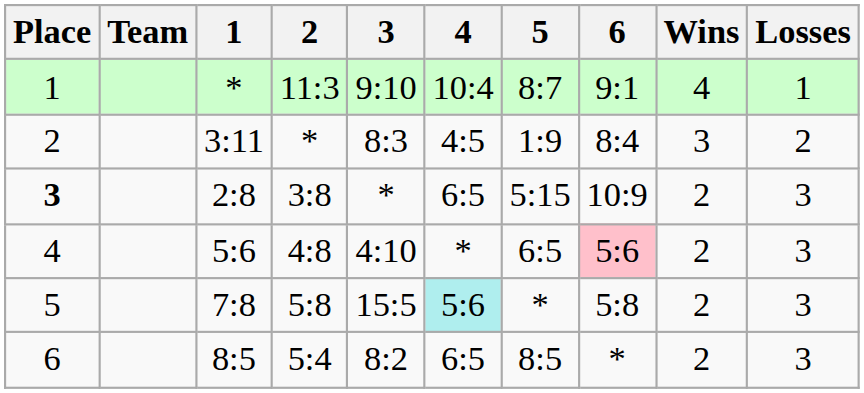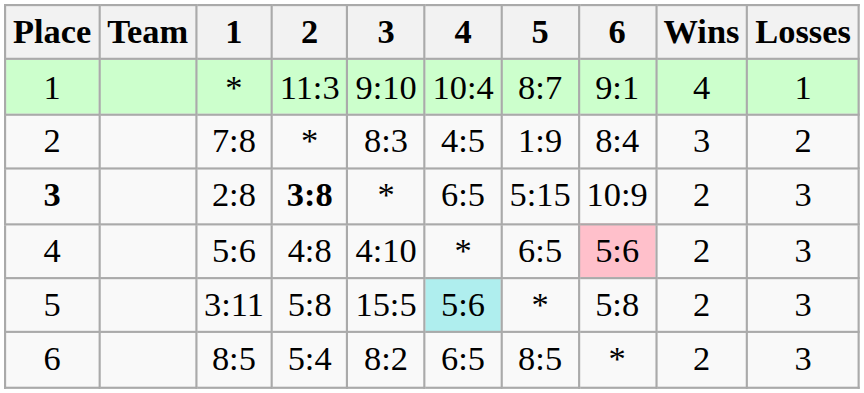(234, 140) 3:11 -> (234, 140) 7:8
(310, 195) normal -> (310, 195) bold
(234, 304) 7:8 -> (234, 304) 3:11
